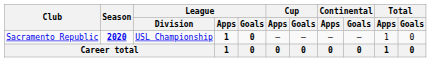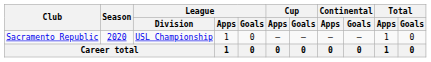(117, 37) bold -> (117, 37) normal
(226, 37) bold -> (226, 37) normal
(252, 37) bold -> (252, 37) normal
